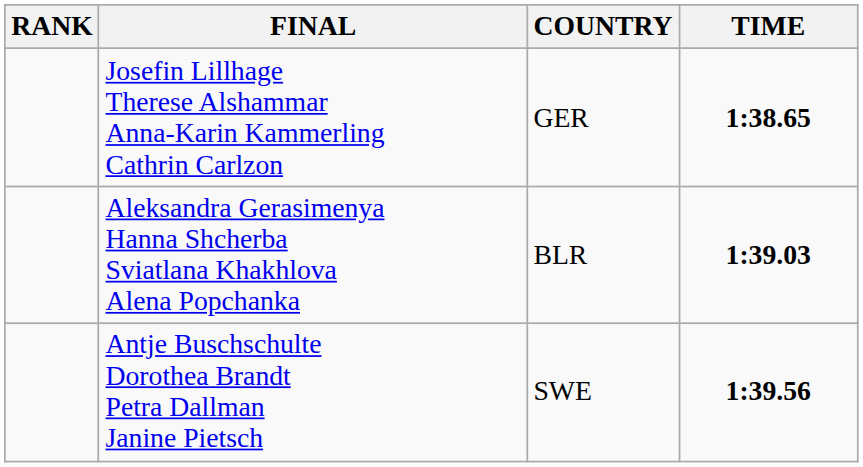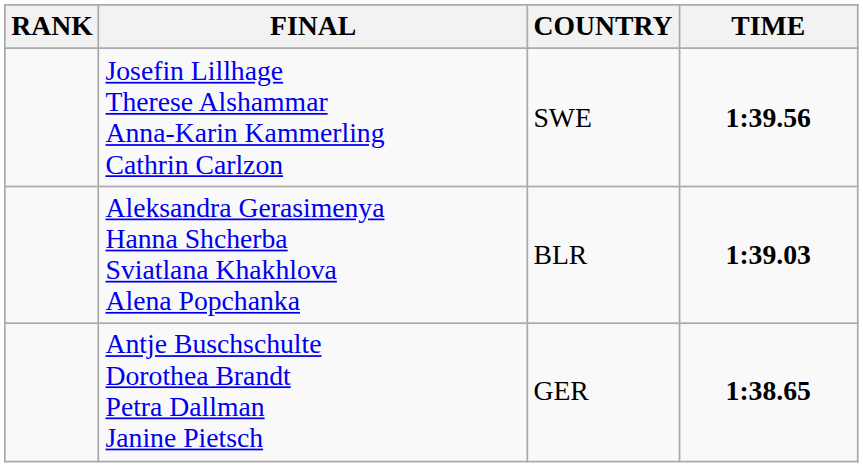(561, 117) GER -> (563, 117) SWE
(768, 117) 1:38.65 -> (768, 117) 1:39.56
(563, 391) SWE -> (561, 391) GER
(768, 391) 1:39.56 -> (768, 391) 1:38.65
